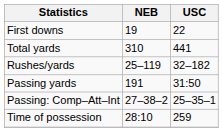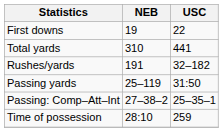(143, 65) 25–119 -> (134, 65) 191
(134, 83) 191 -> (143, 83) 25–119
